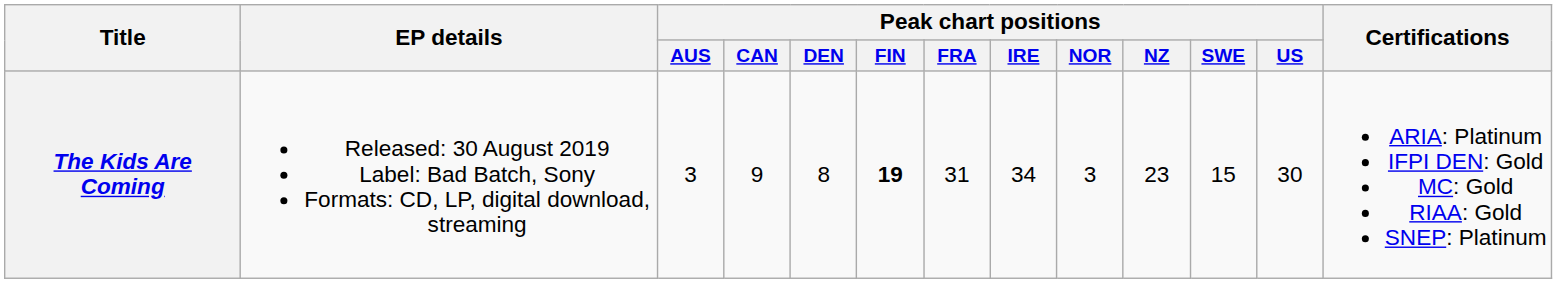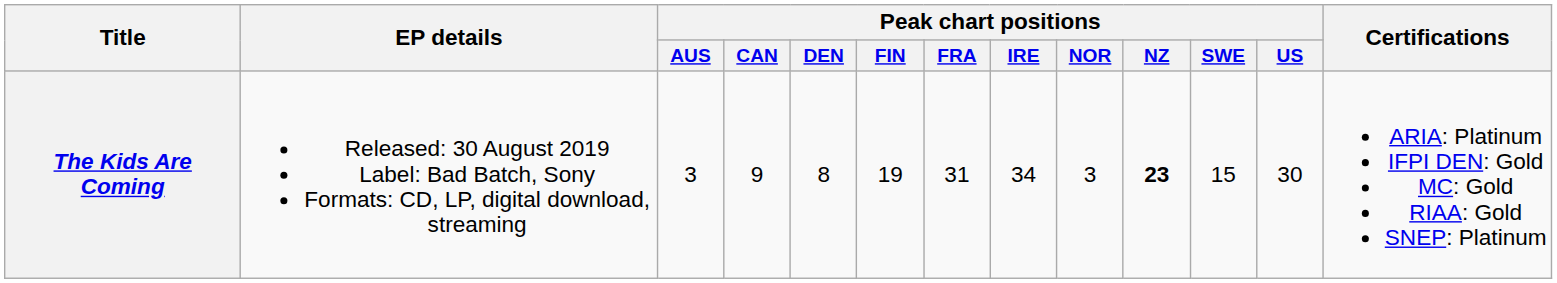(890, 174) bold -> (890, 174) normal
(1157, 174) normal -> (1157, 174) bold
